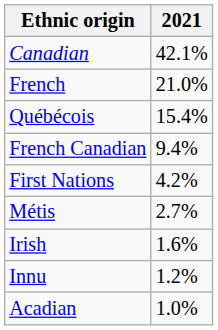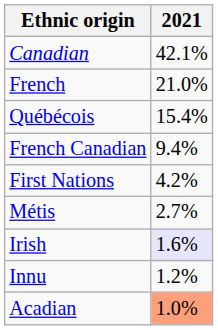(177, 244) no background -> (177, 244) lavender background
(177, 308) no background -> (177, 308) lightsalmon background
